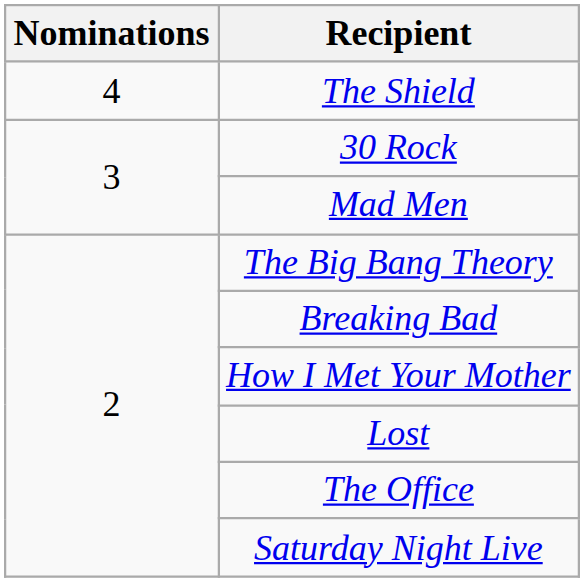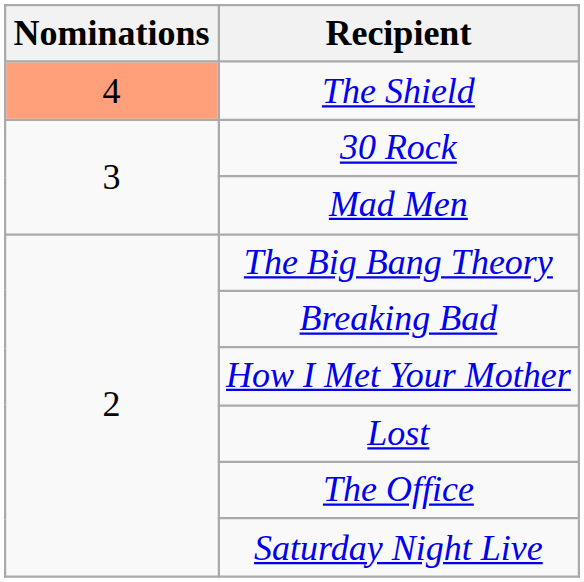(111, 90) no background -> (111, 90) lightsalmon background
